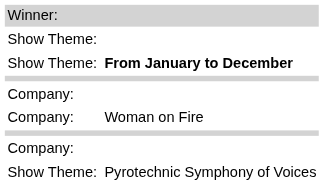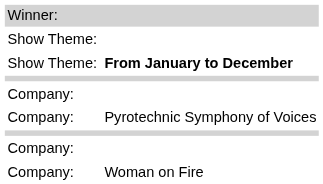(154, 117) Woman on Fire -> (210, 117) Pyrotechnic Symphony of Voices
(52, 172) Show Theme: -> (41, 172) Company:
(210, 172) Pyrotechnic Symphony of Voices -> (154, 172) Woman on Fire
